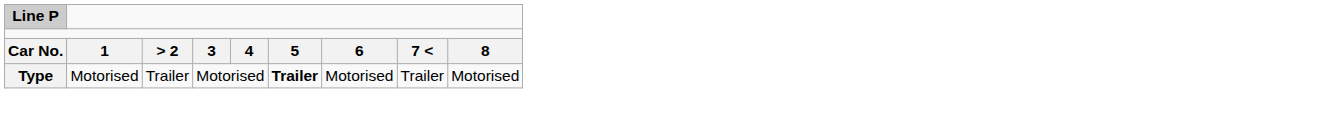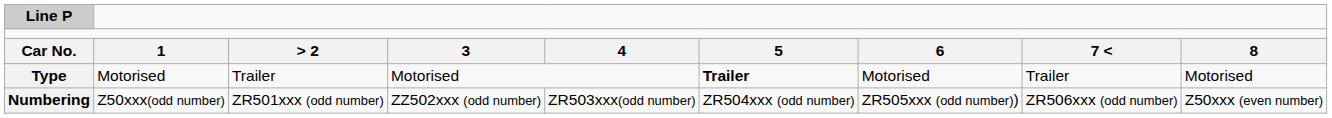+ row: (49, 100)
